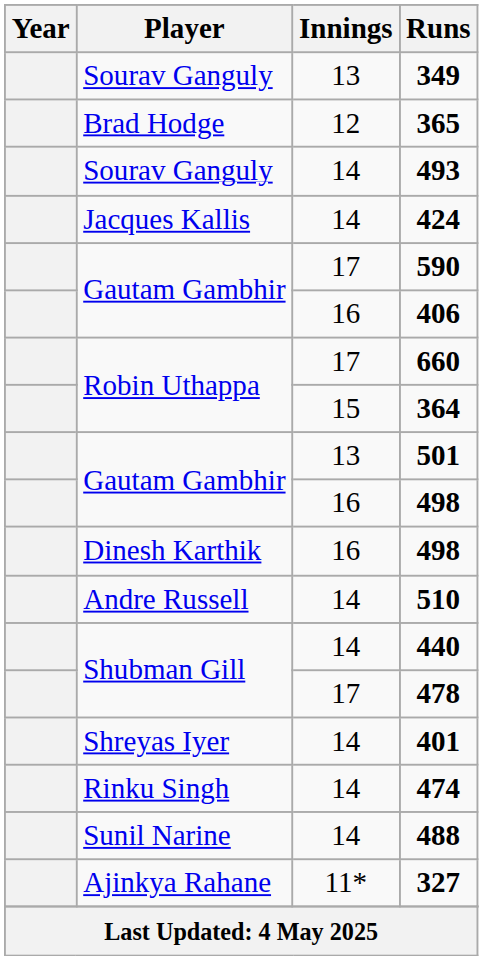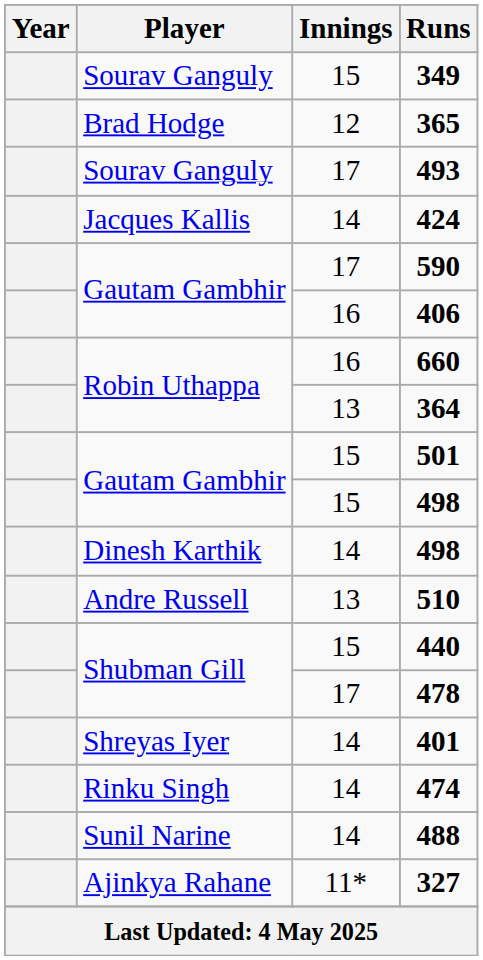(346, 76) 13 -> (346, 76) 15
(346, 171) 14 -> (346, 171) 17
(346, 361) 17 -> (346, 361) 16
(346, 408) 15 -> (346, 408) 13
(346, 455) 13 -> (346, 455) 15
(346, 503) 16 -> (346, 503) 15
(346, 550) 16 -> (346, 550) 14
(346, 598) 14 -> (346, 598) 13
(346, 645) 14 -> (346, 645) 15
